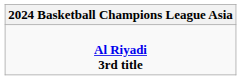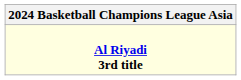(121, 57) no background -> (121, 57) lightyellow background
